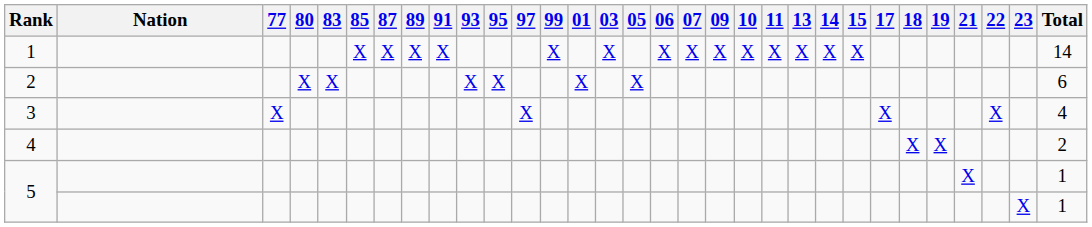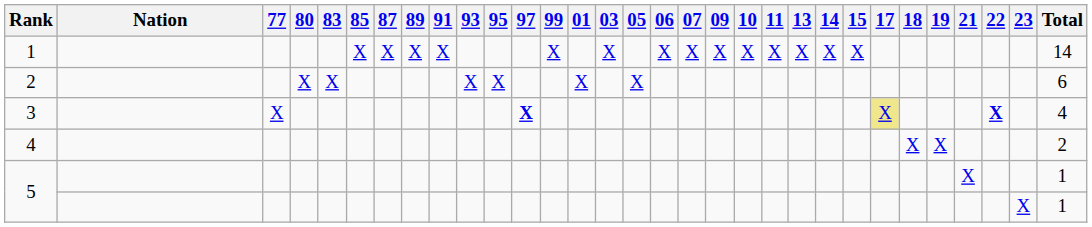(526, 113) normal -> (526, 113) bold
(885, 113) no background -> (885, 113) khaki background
(996, 113) normal -> (996, 113) bold
